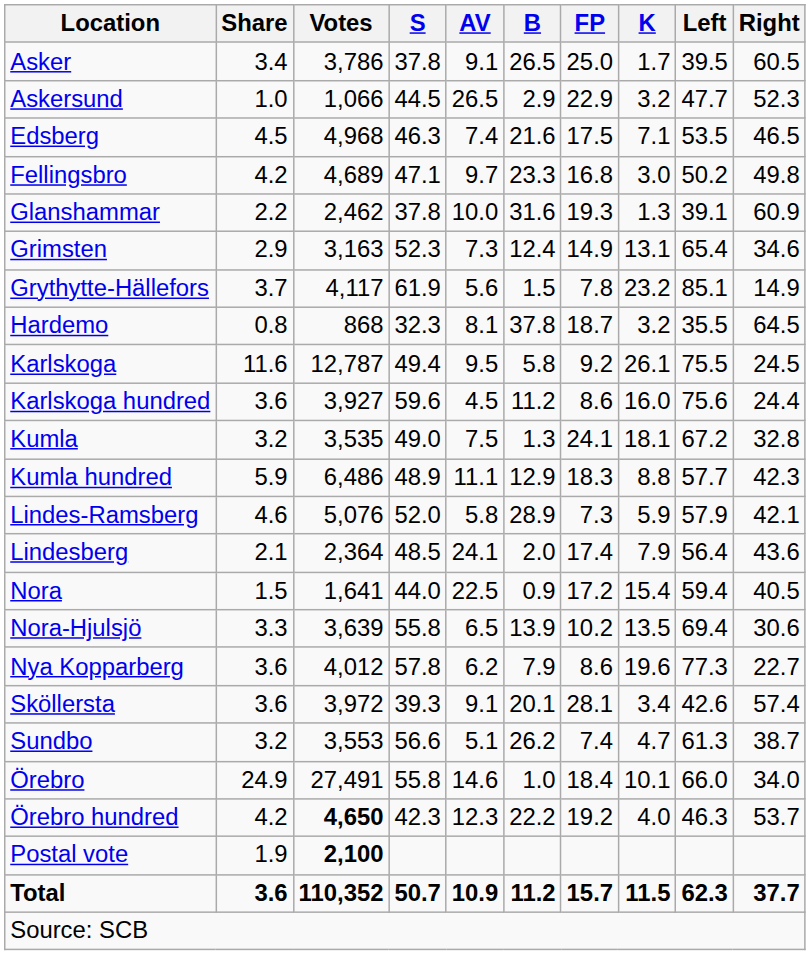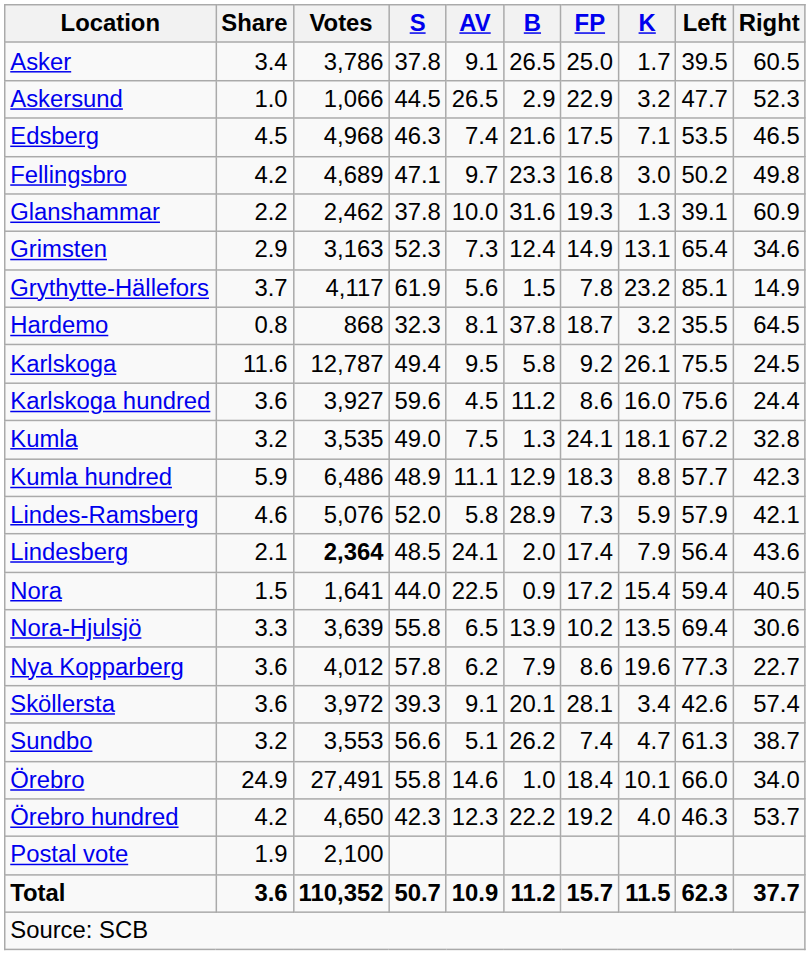(354, 552) normal -> (354, 552) bold
(354, 817) bold -> (354, 817) normal
(354, 855) bold -> (354, 855) normal
